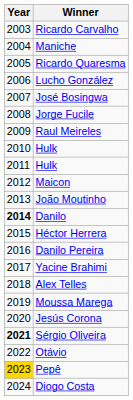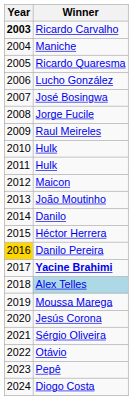(19, 30) normal -> (19, 30) bold
(19, 217) bold -> (19, 217) normal
(19, 251) no background -> (19, 251) gold background
(71, 268) normal -> (74, 268) bold
(61, 285) no background -> (61, 285) lightblue background
(19, 336) bold -> (19, 336) normal
(19, 370) gold background -> (19, 370) no background
